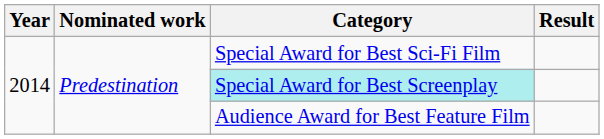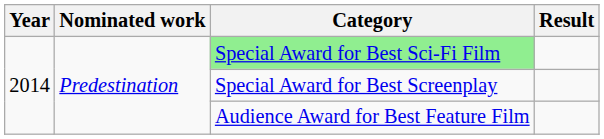(358, 52) no background -> (358, 52) lightgreen background
(356, 85) paleturquoise background -> (356, 85) no background
